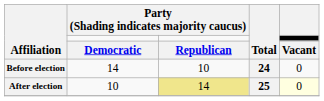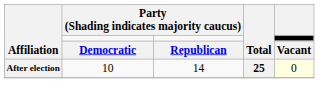- row: (36, 68)
(204, 86) khaki background -> (198, 68) no background
